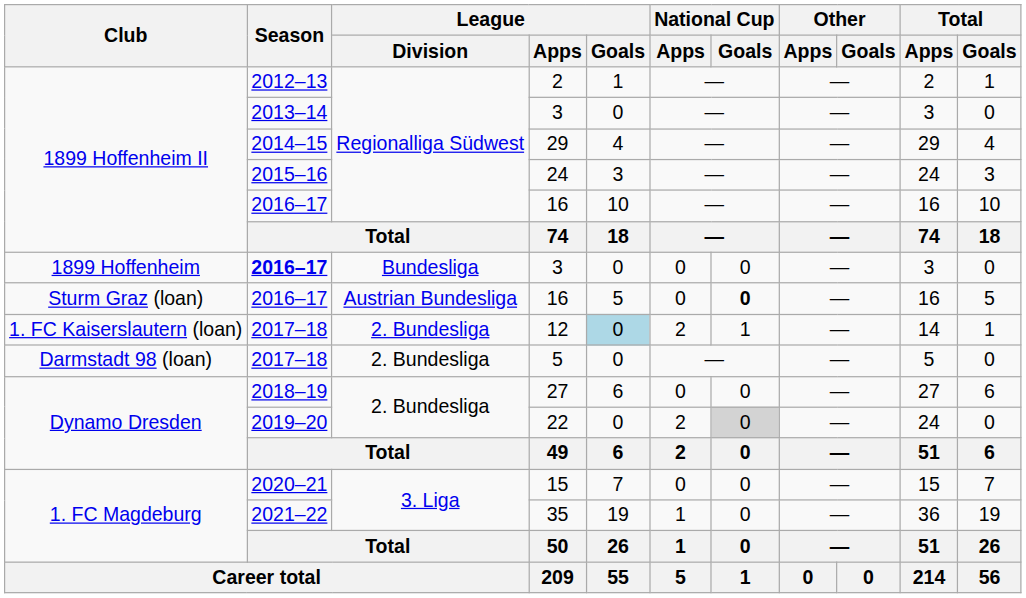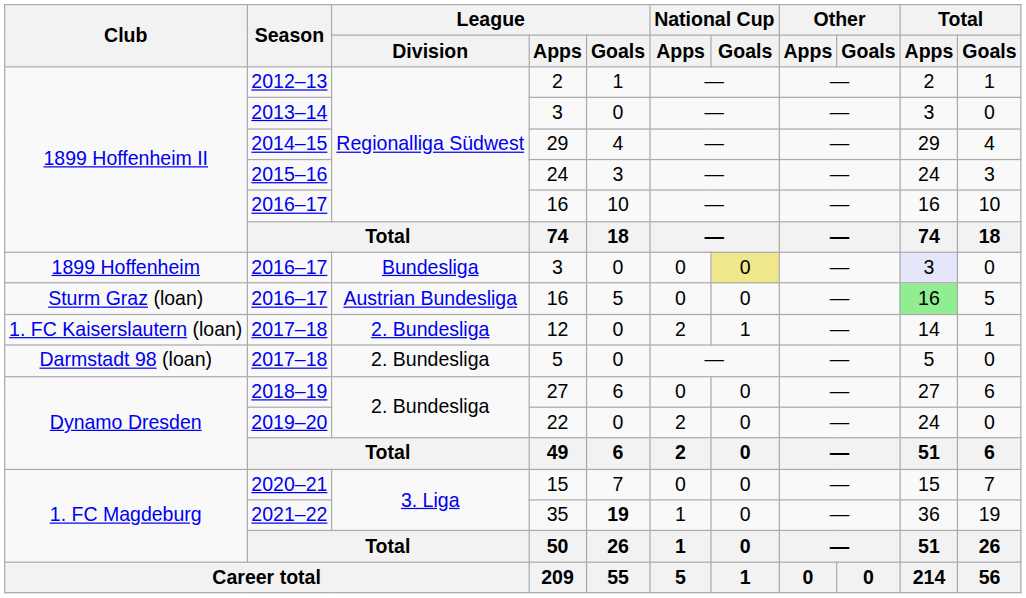(289, 267) bold -> (289, 267) normal
(745, 267) no background -> (745, 267) khaki background
(929, 267) no background -> (929, 267) lavender background
(745, 298) bold -> (745, 298) normal
(929, 298) no background -> (929, 298) lightgreen background
(618, 329) lightblue background -> (618, 329) no background
(745, 422) lightgrey background -> (745, 422) no background
(618, 515) normal -> (618, 515) bold
